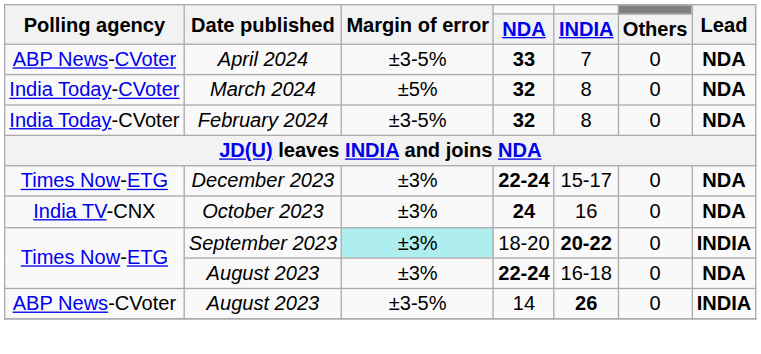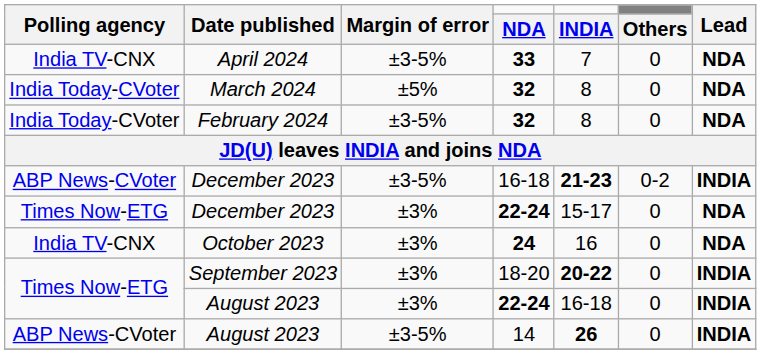(94, 59) ABP News-CVoter -> (94, 59) India TV-CNX
+ row: (263, 181)
(418, 242) paleturquoise background -> (418, 272) no background
(724, 272) NDA -> (724, 303) INDIA
